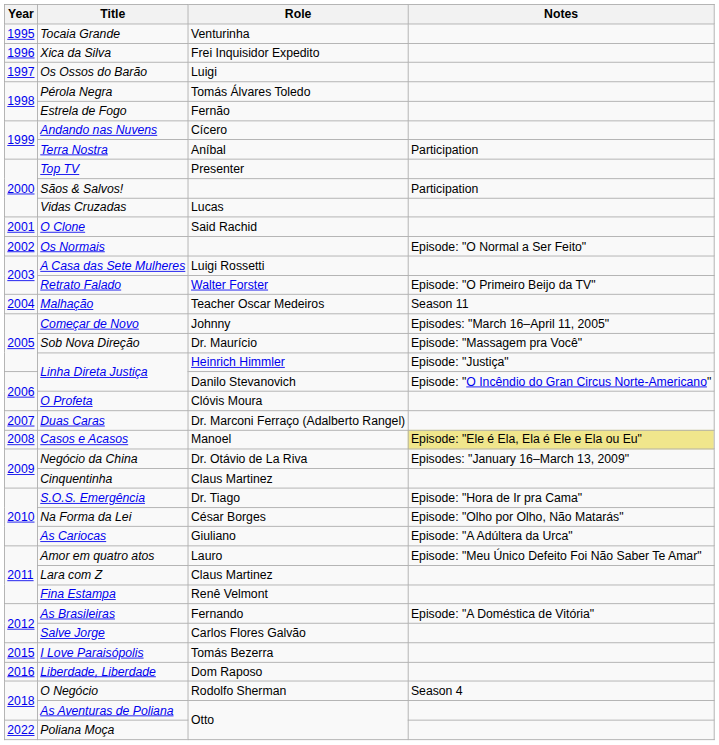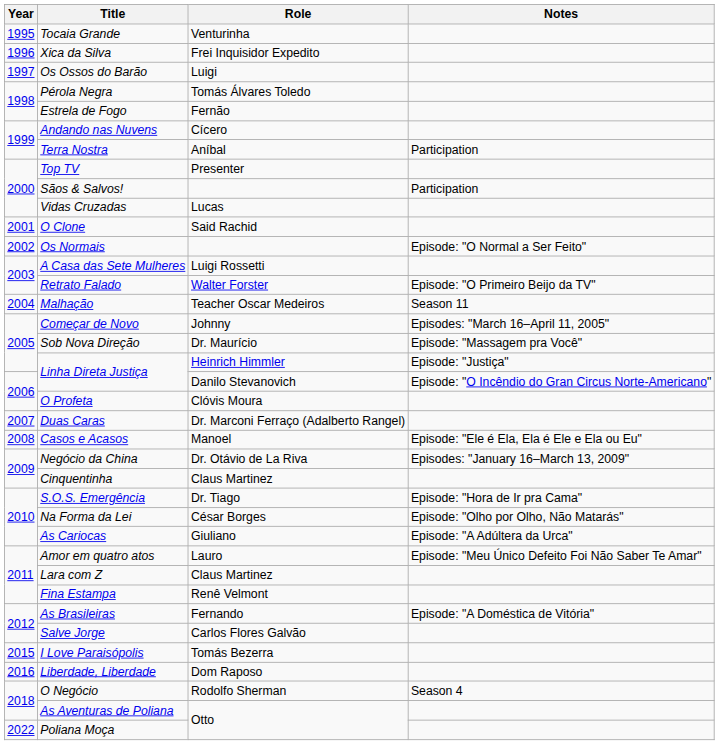(526, 440) khaki background -> (526, 440) no background
